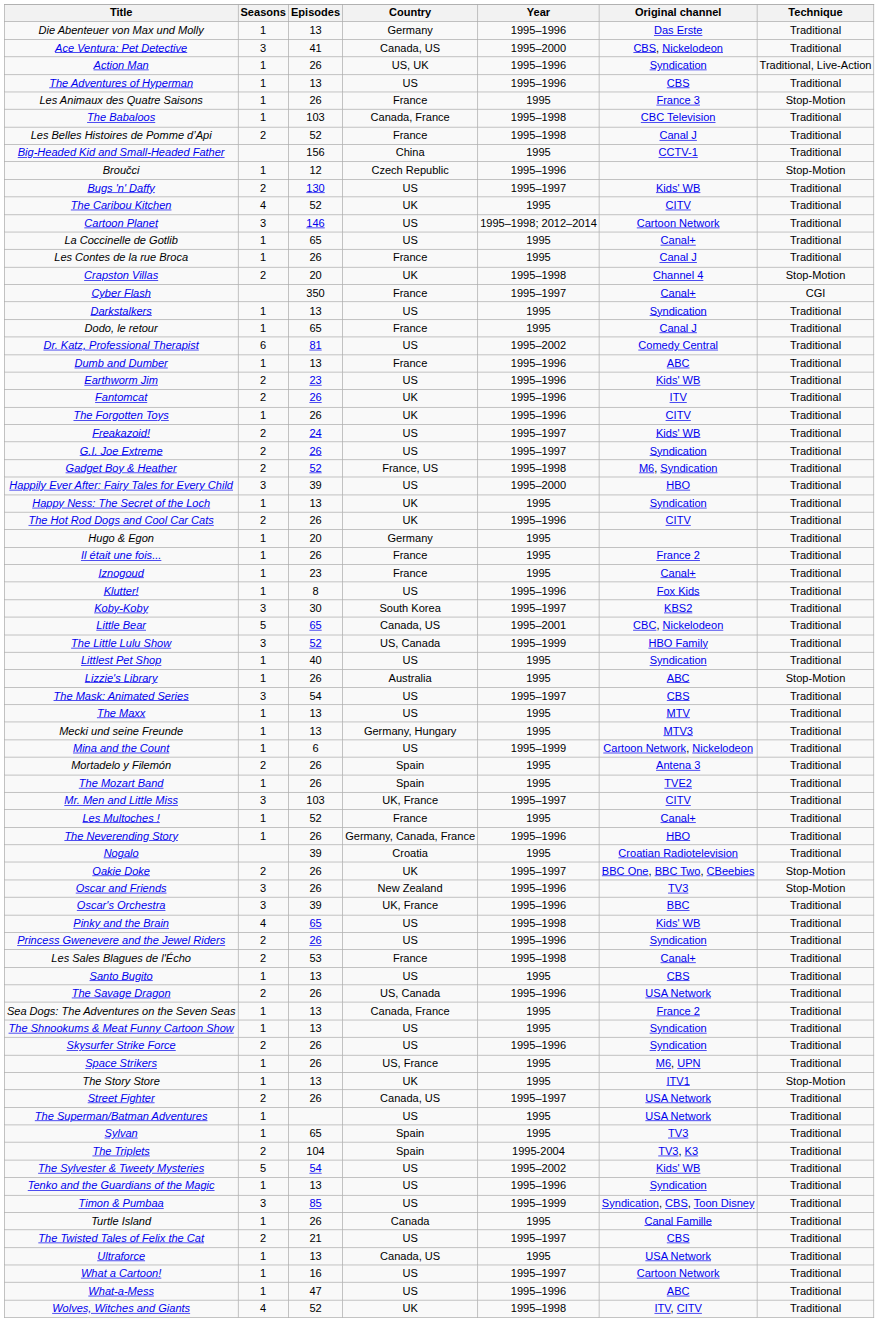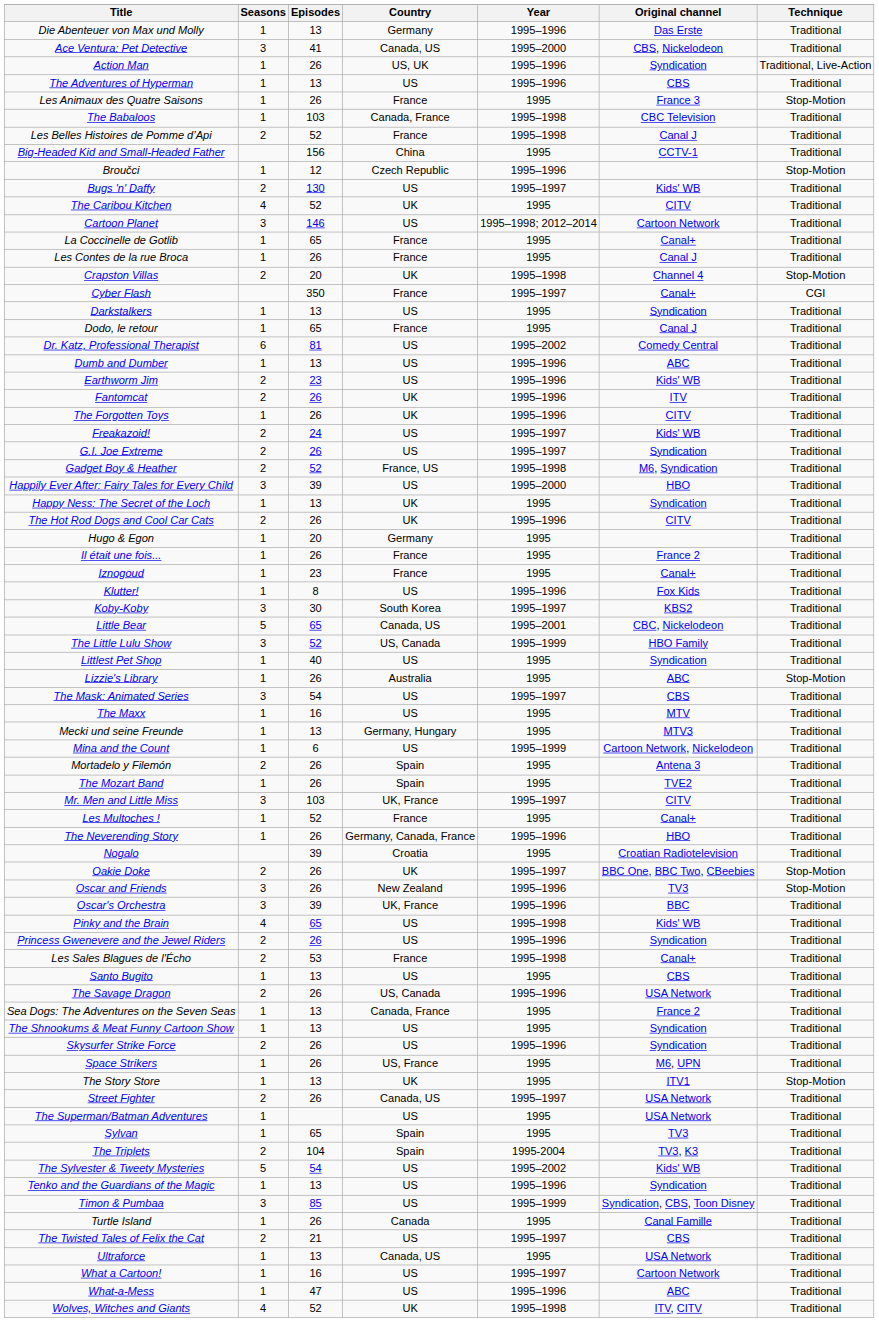(410, 240) US -> (410, 240) France
(410, 363) France -> (410, 363) US
(316, 713) 13 -> (316, 713) 16
